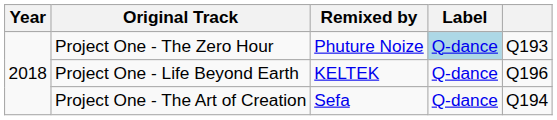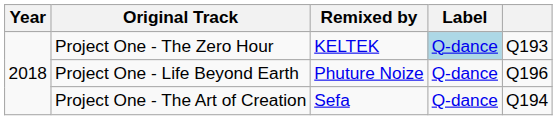(369, 45) Phuture Noize -> (347, 45) KELTEK
(347, 73) KELTEK -> (369, 73) Phuture Noize
